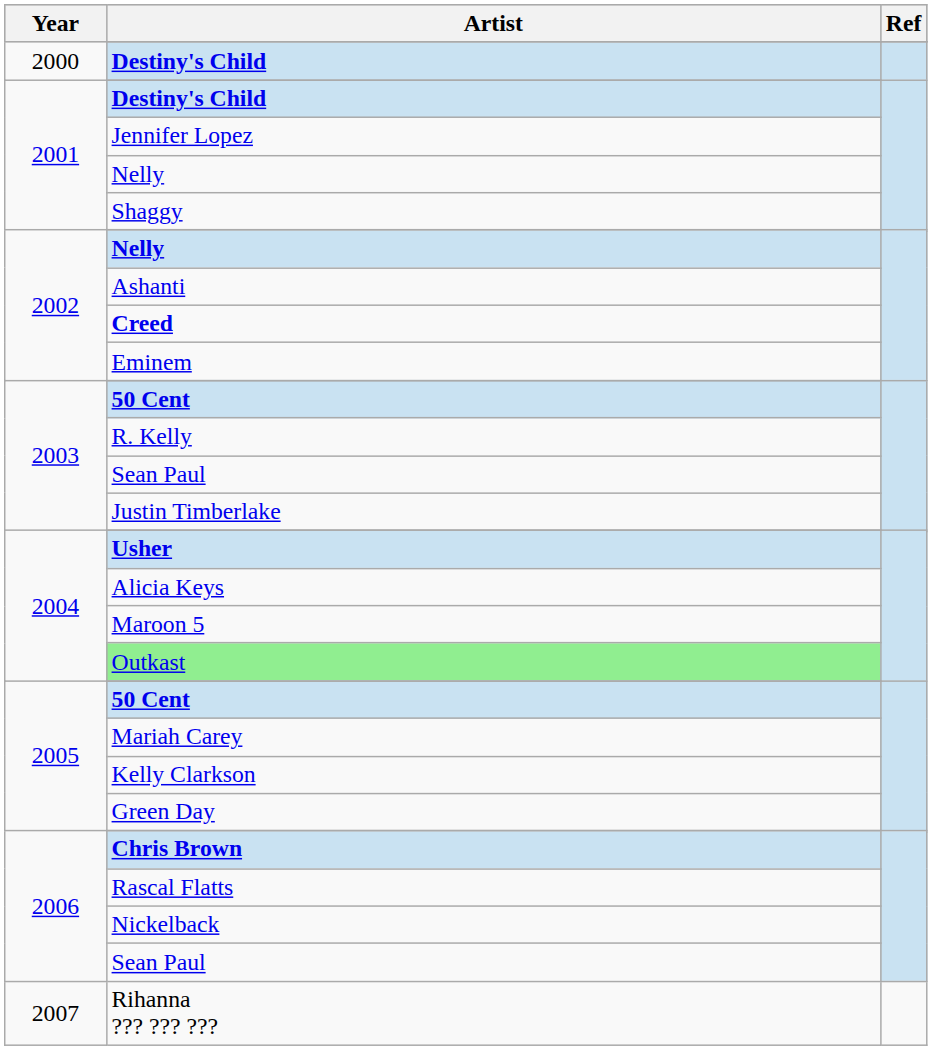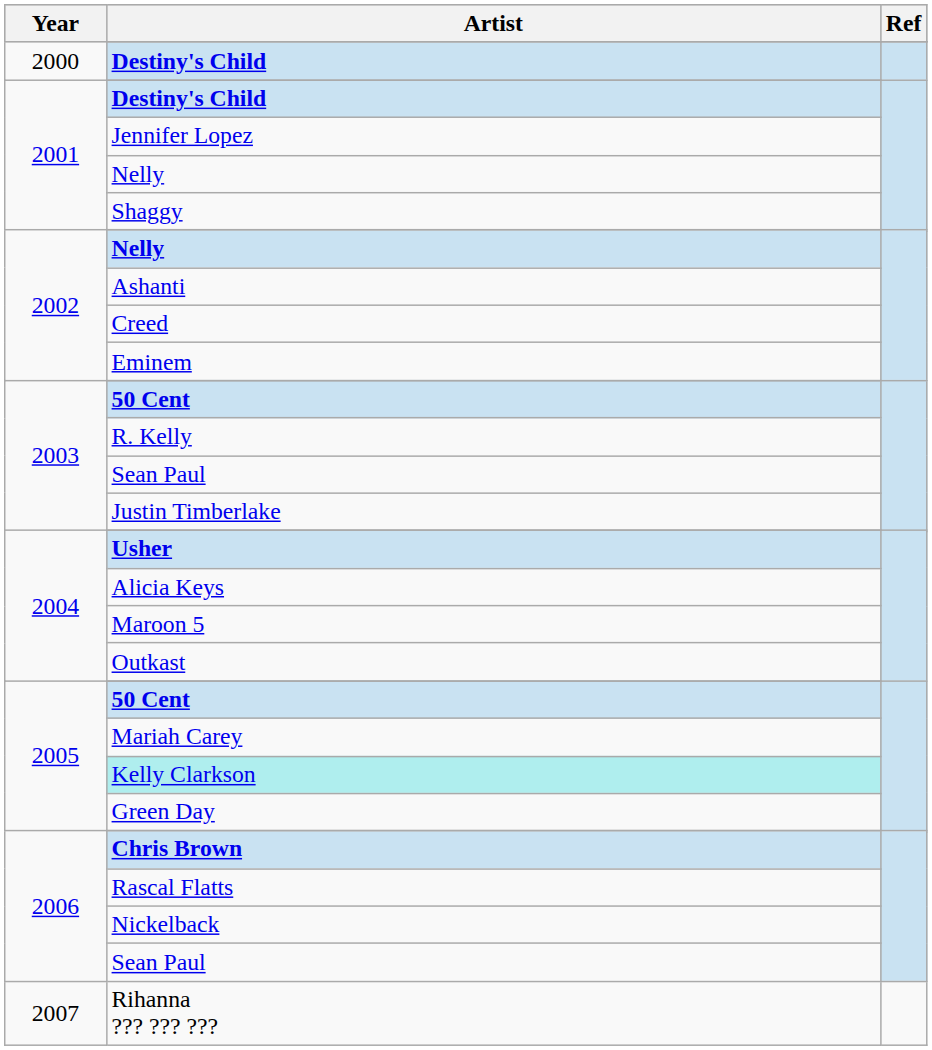(142, 323) bold -> (140, 323) normal
(148, 661) lightgreen background -> (148, 661) no background
(184, 774) no background -> (184, 774) paleturquoise background
